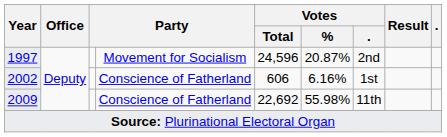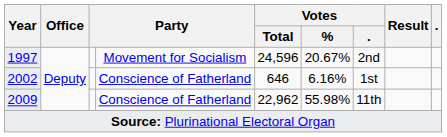(327, 58) 20.87% -> (327, 58) 20.67%
(278, 79) 606 -> (278, 79) 646
(278, 100) 22,692 -> (278, 100) 22,962
